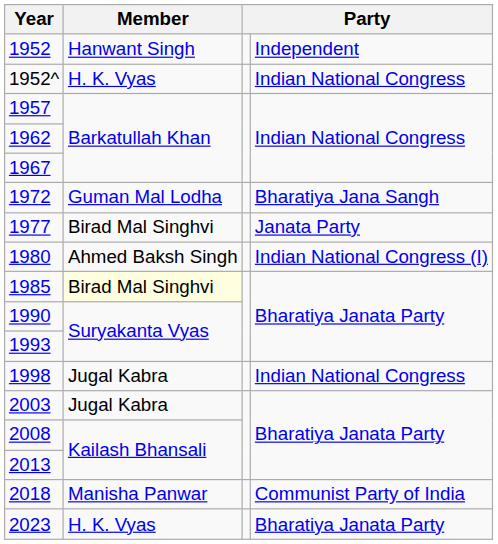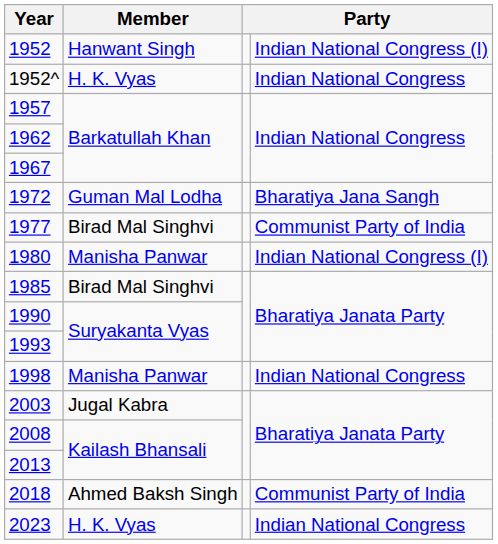(307, 49) Independent -> (371, 49) Indian National Congress (I)
(307, 227) Janata Party -> (360, 227) Communist Party of India
(153, 256) Ahmed Baksh Singh -> (138, 256) Manisha Panwar
(141, 286) lightyellow background -> (141, 286) no background
(118, 375) Jugal Kabra -> (138, 375) Manisha Panwar
(138, 494) Manisha Panwar -> (153, 494) Ahmed Baksh Singh
(350, 524) Bharatiya Janata Party -> (360, 524) Indian National Congress
